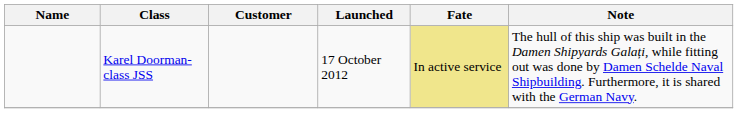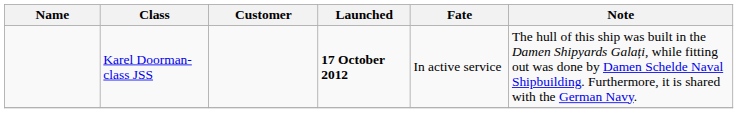(351, 66) normal -> (353, 66) bold
(457, 66) khaki background -> (457, 66) no background
